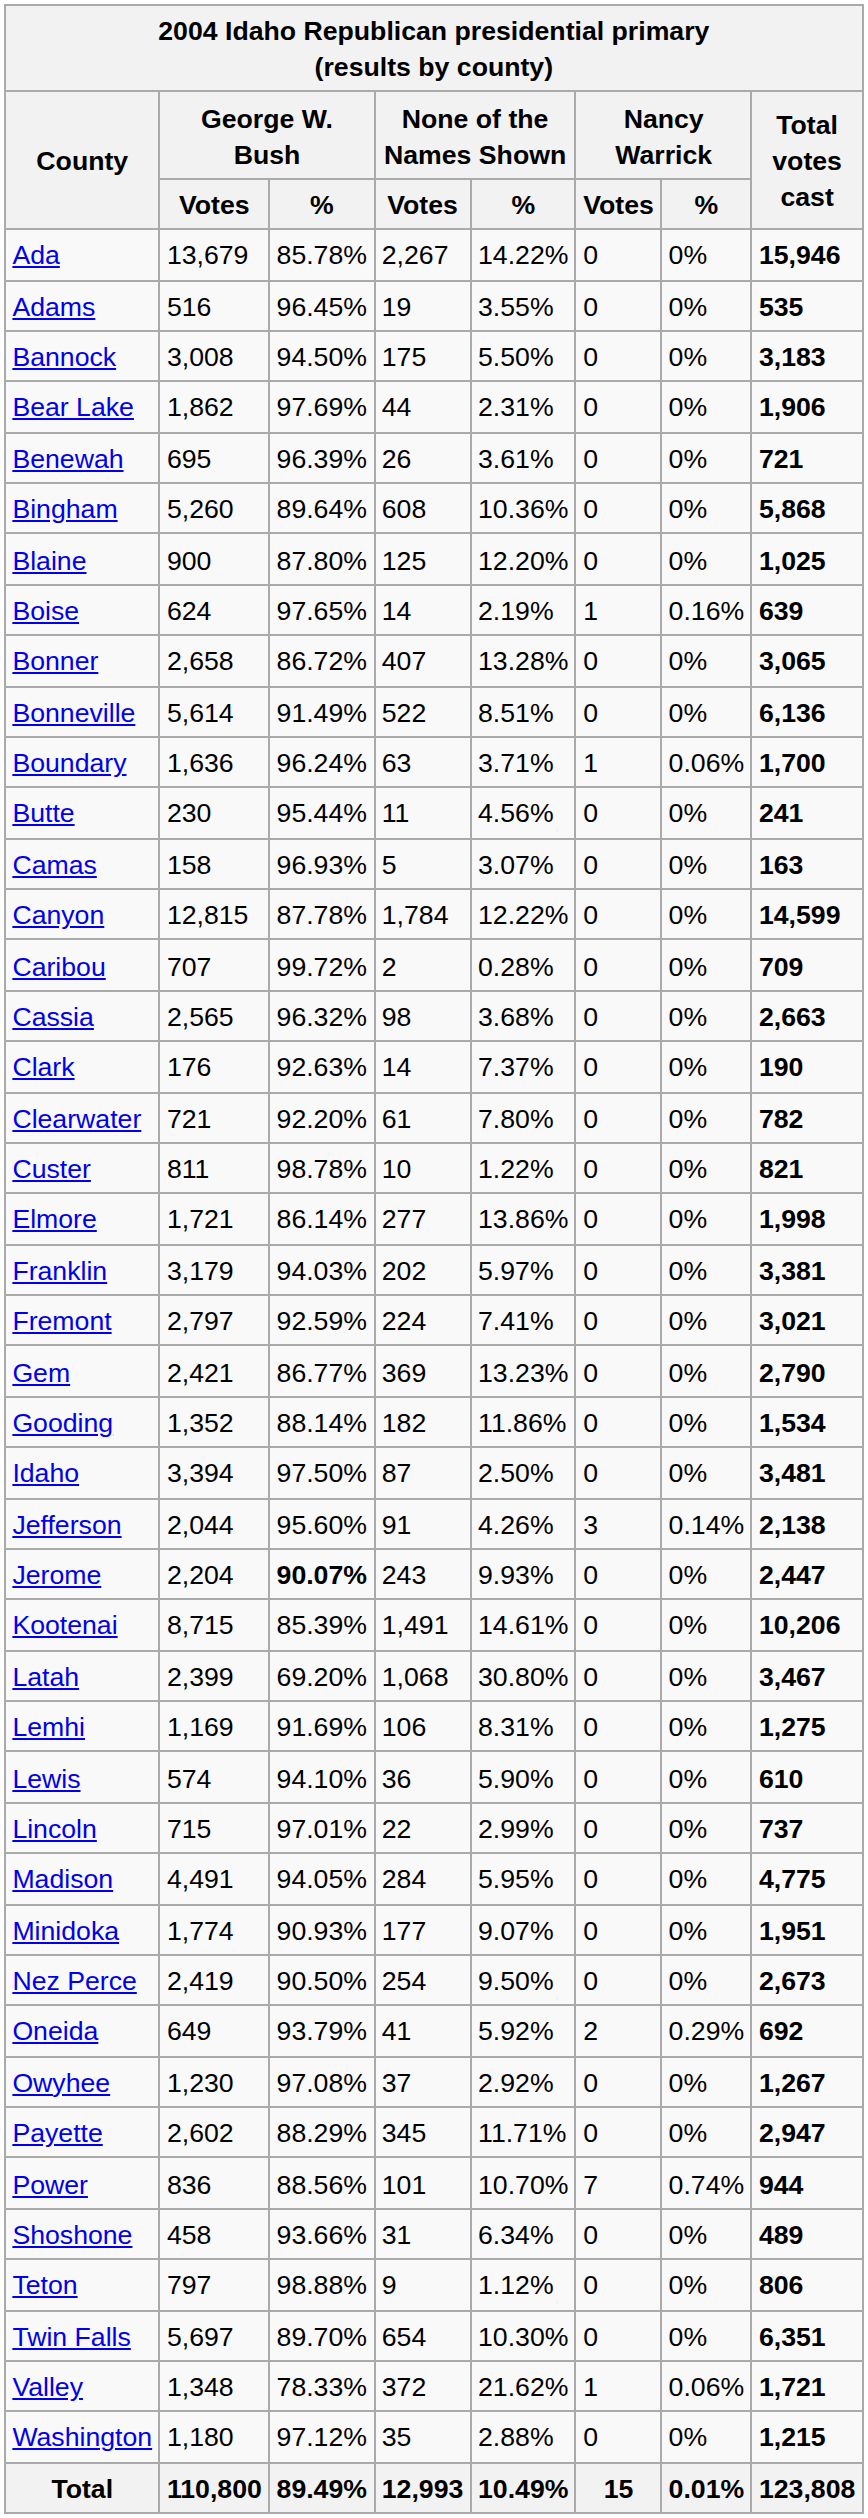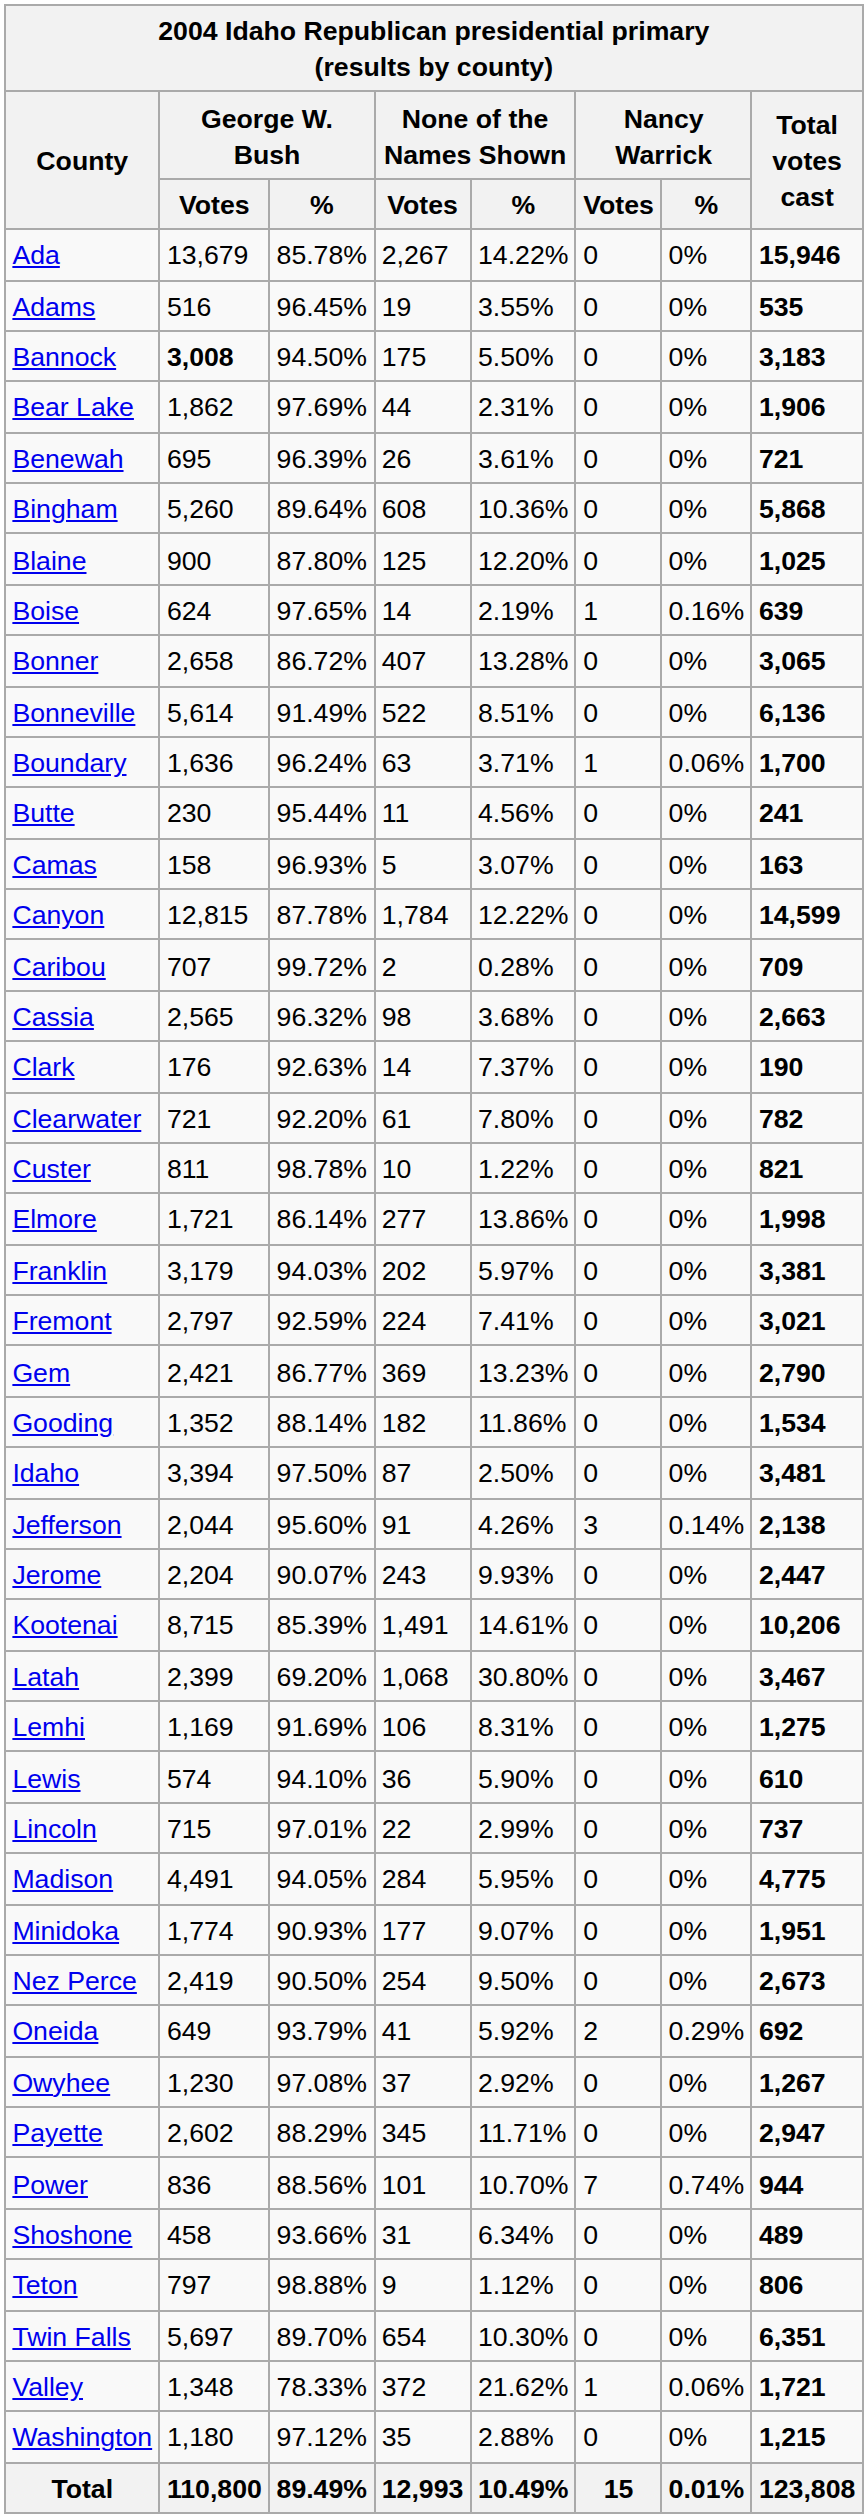(200, 357) normal -> (200, 355) bold
(322, 1573) bold -> (322, 1575) normal
